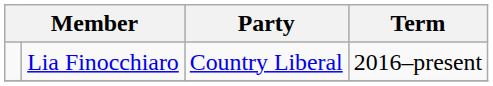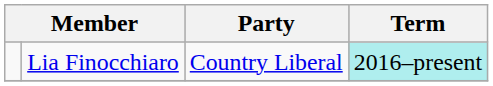(418, 61) no background -> (418, 61) paleturquoise background
